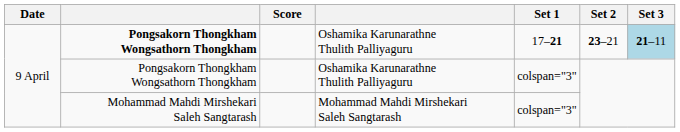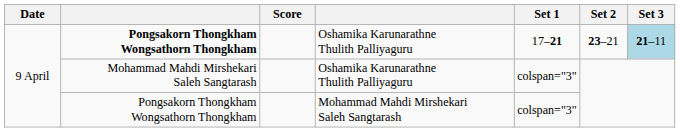(194, 76) Pongsakorn Thongkham Wongsathorn Thongkham -> (182, 76) Mohammad Mahdi Mirshekari Saleh Sangtarash
(182, 110) Mohammad Mahdi Mirshekari Saleh Sangtarash -> (194, 110) Pongsakorn Thongkham Wongsathorn Thongkham
